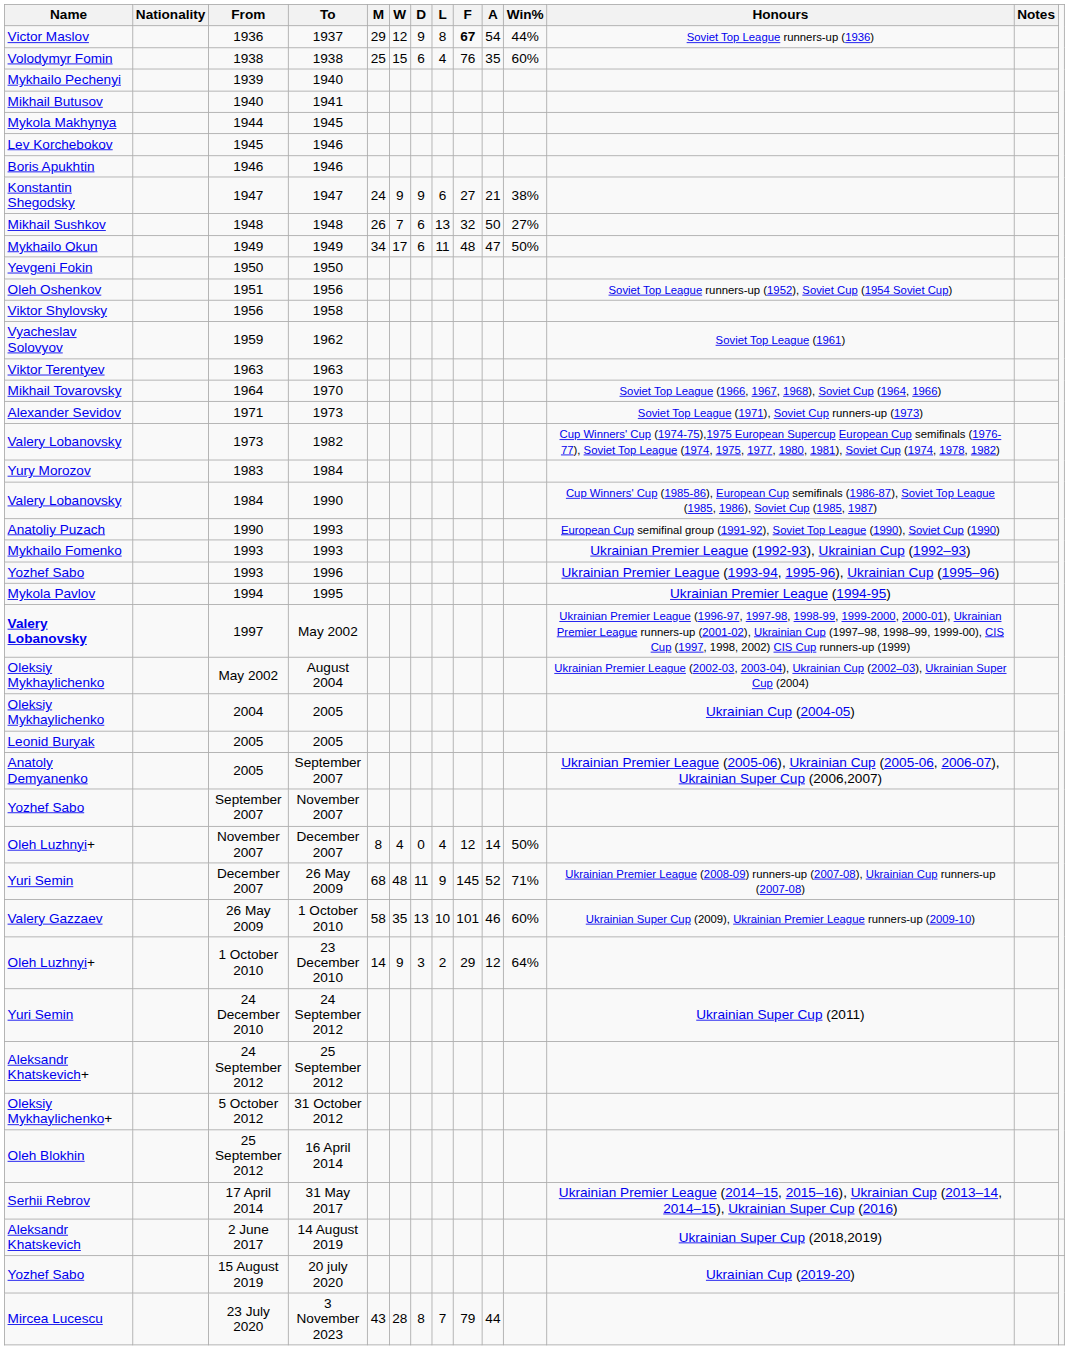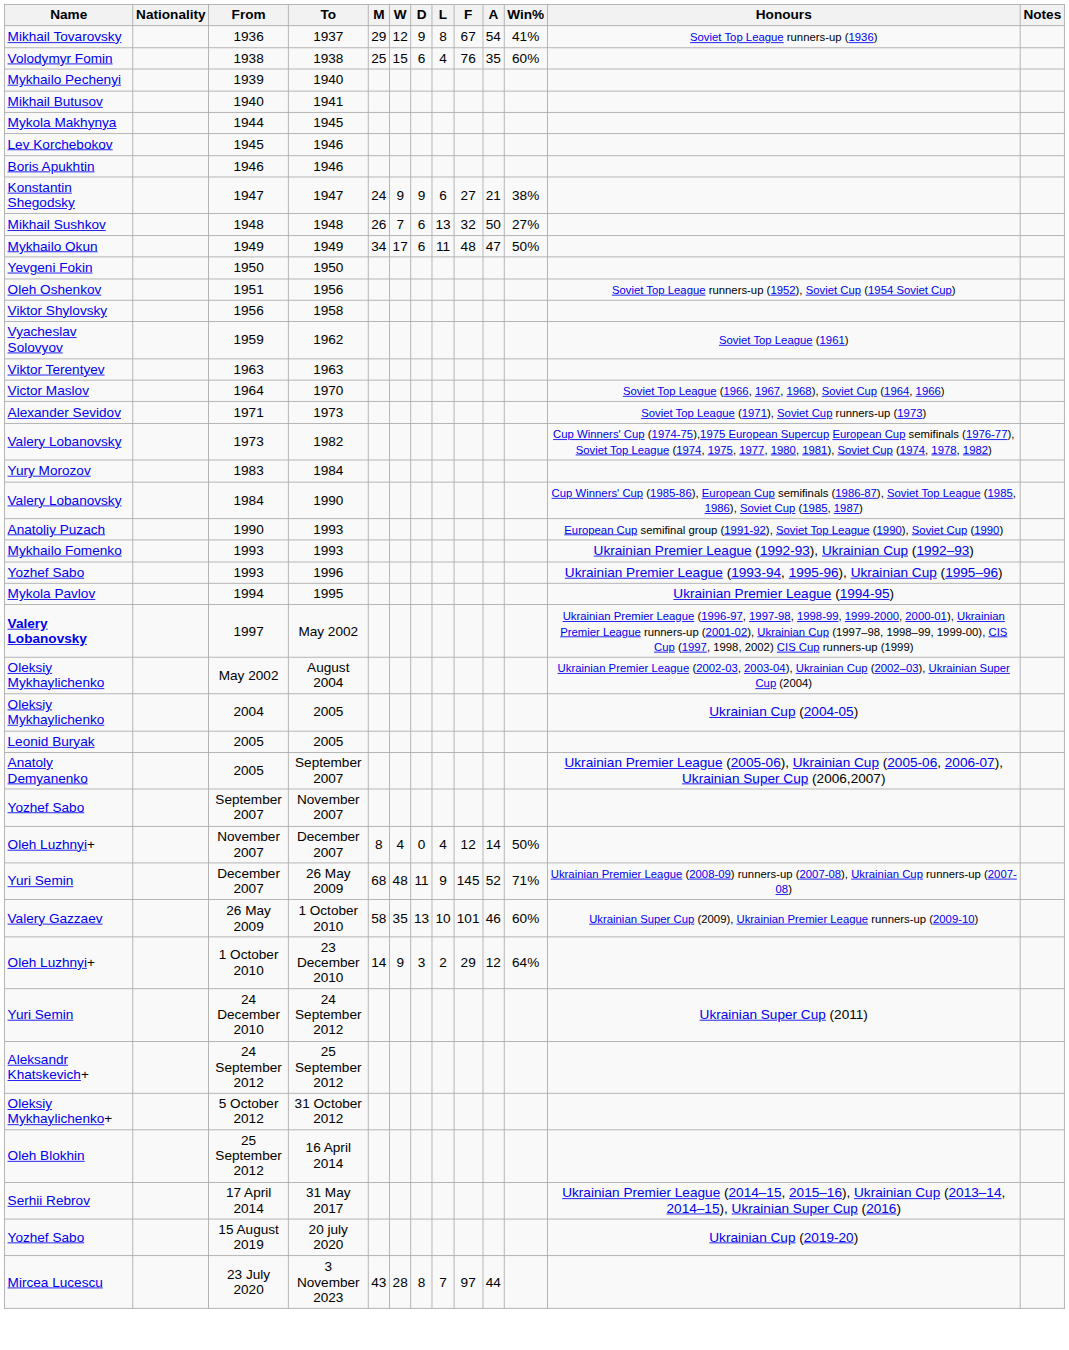(48, 36) Victor Maslov -> (64, 36) Mikhail Tovarovsky
(468, 36) bold -> (468, 36) normal
(525, 36) 44% -> (526, 36) 41%
(64, 390) Mikhail Tovarovsky -> (48, 390) Victor Maslov
- row: (248, 1237)
(468, 1318) 79 -> (468, 1282) 97
